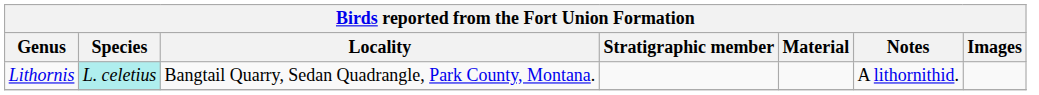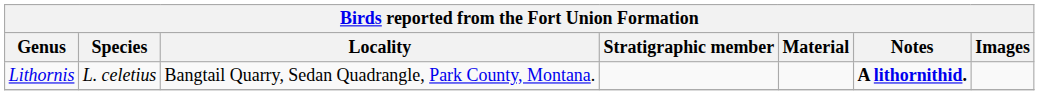(120, 75) paleturquoise background -> (120, 75) no background
(908, 75) normal -> (912, 75) bold
